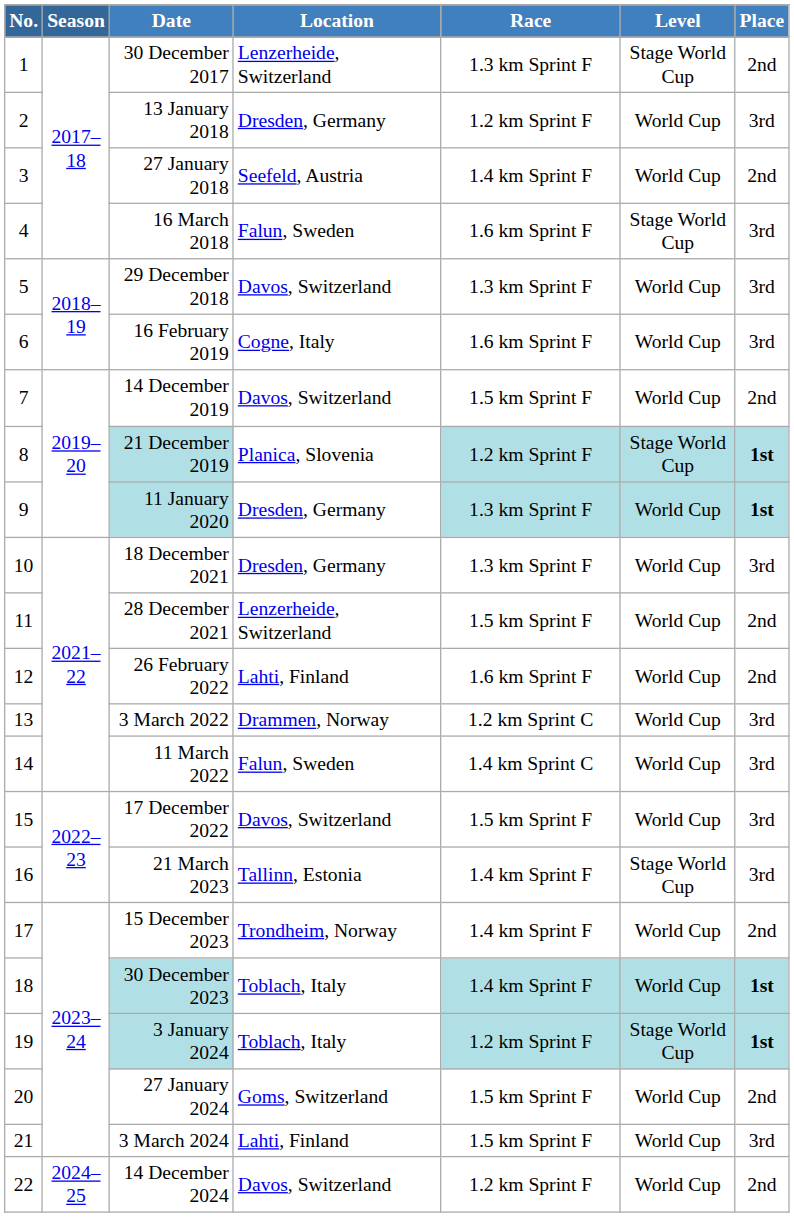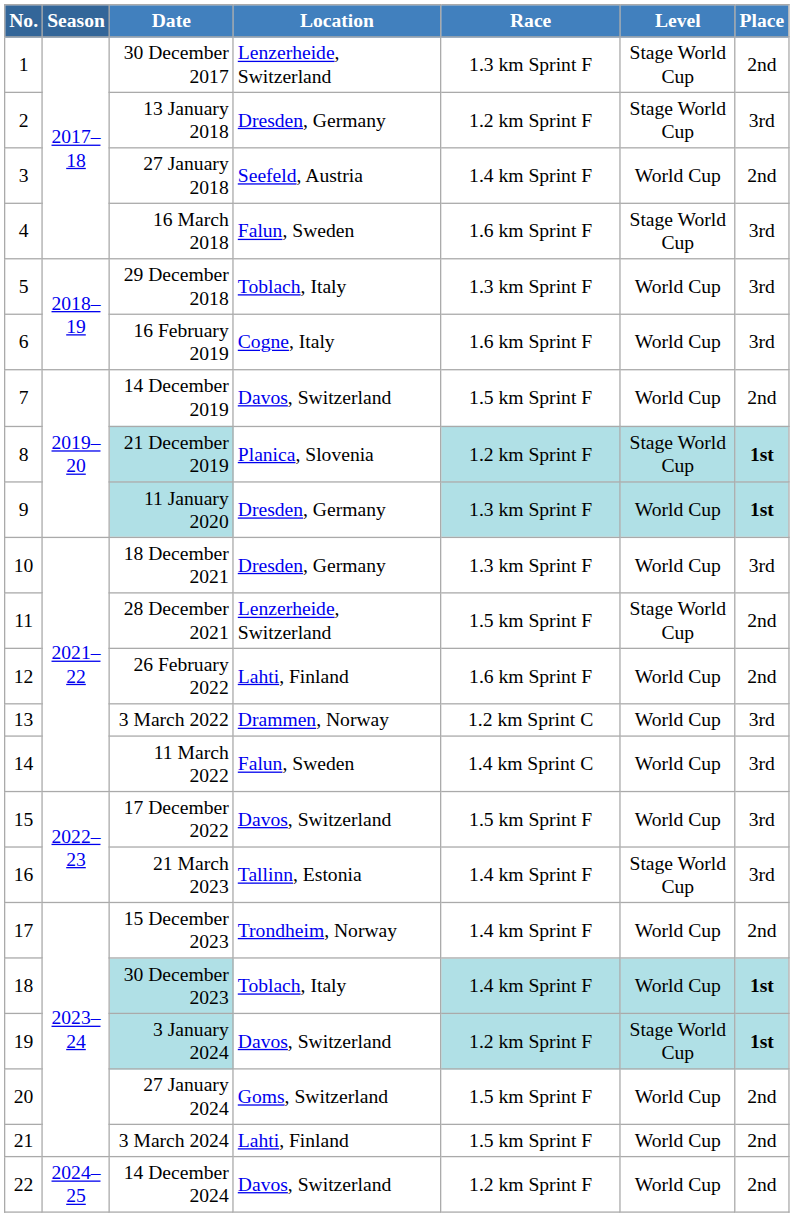(678, 120) World Cup -> (678, 120) Stage World Cup
(315, 286) Davos, Switzerland -> (292, 286) Toblach, Italy
(678, 620) World Cup -> (678, 620) Stage World Cup
(292, 1041) Toblach, Italy -> (315, 1041) Davos, Switzerland
(762, 1140) 3rd -> (762, 1140) 2nd
